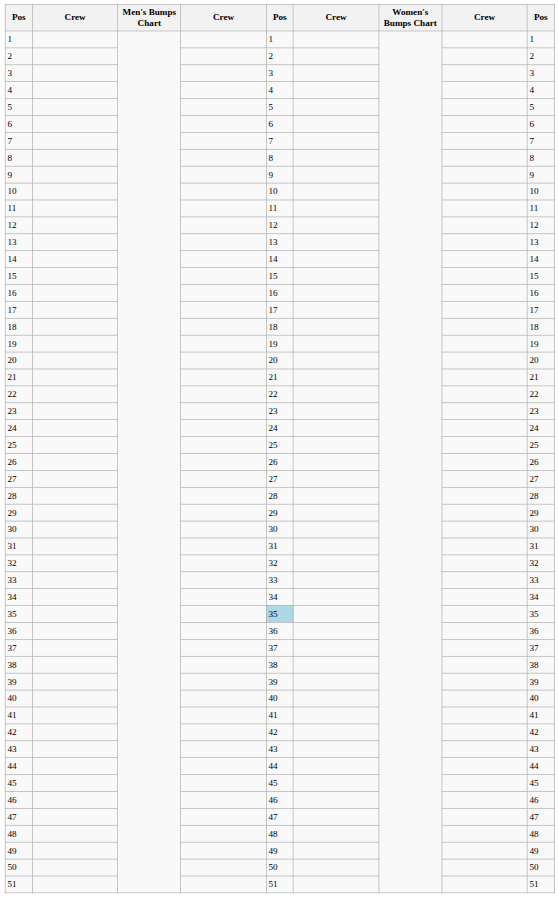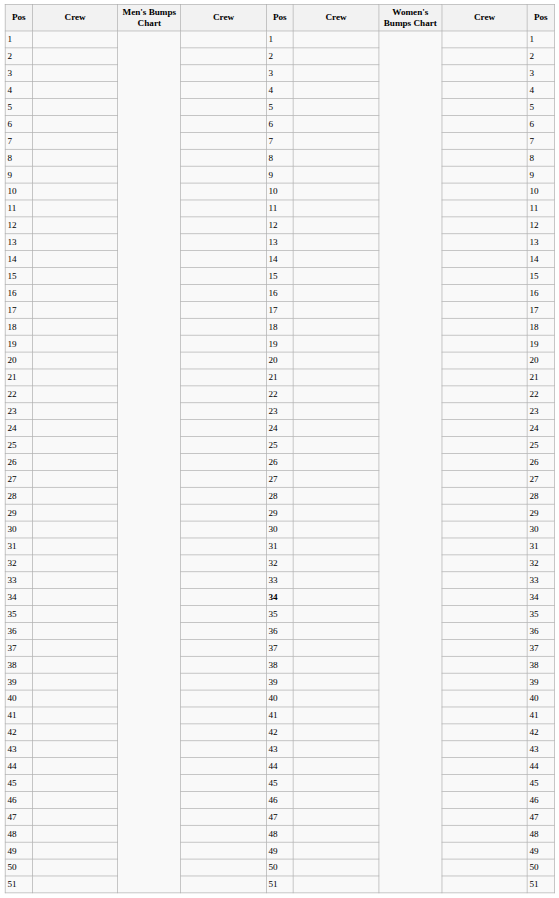(273, 597) normal -> (273, 597) bold
(273, 613) lightblue background -> (273, 613) no background
